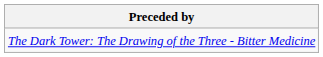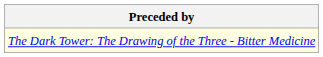(162, 41) no background -> (162, 41) lightyellow background
